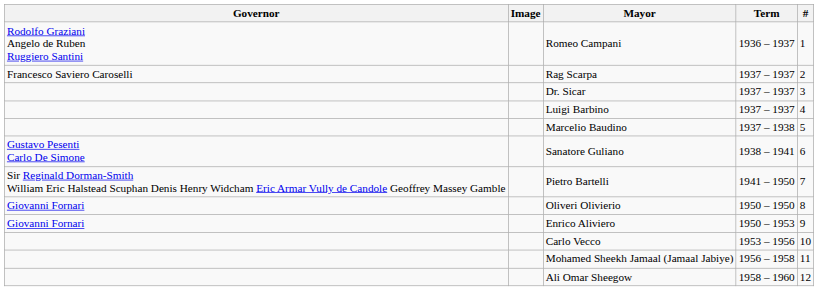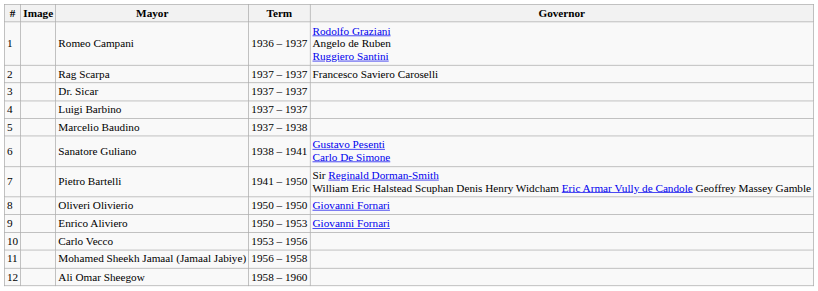columns swapped: (805, 13) <-> (256, 13)
